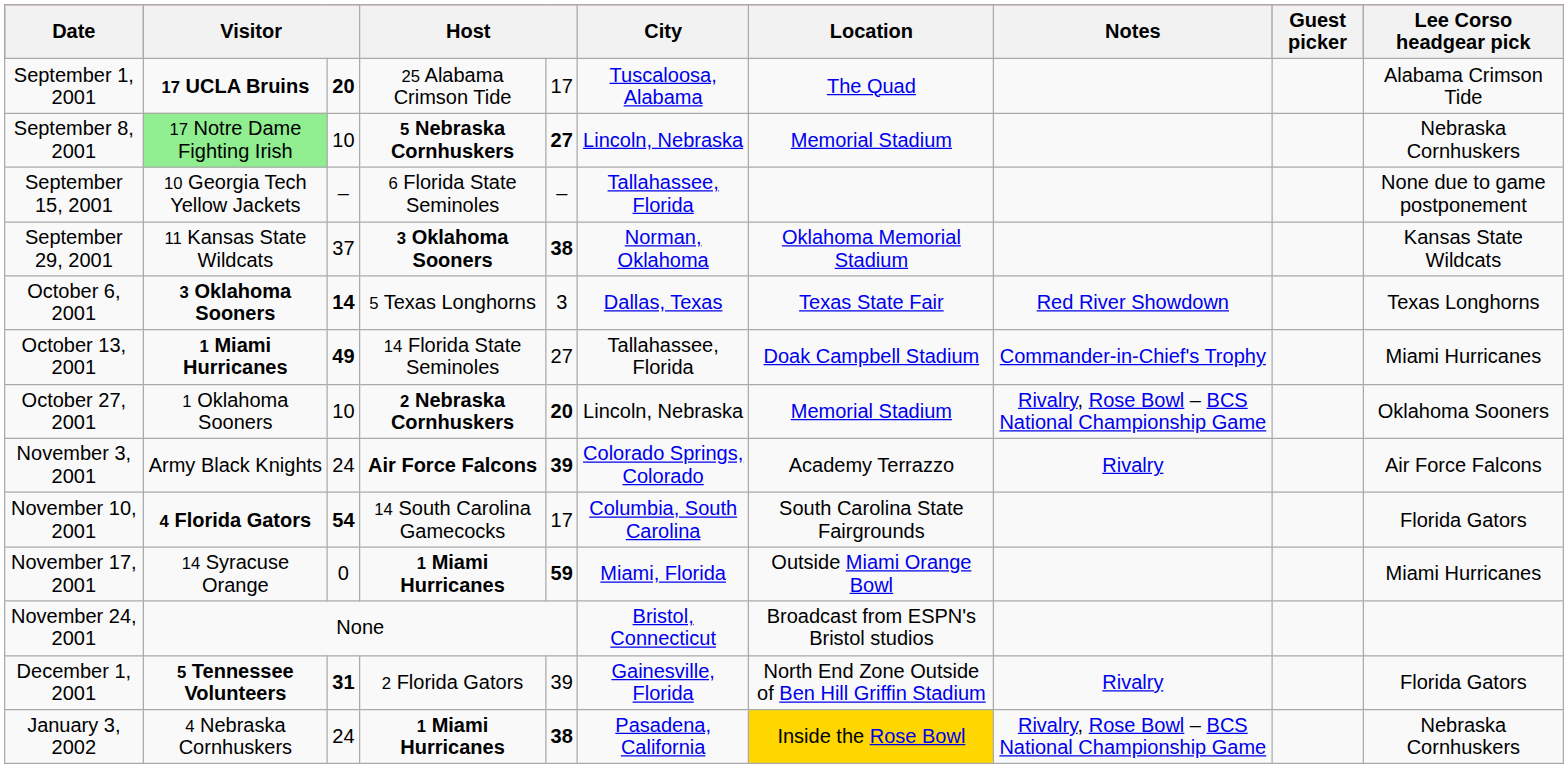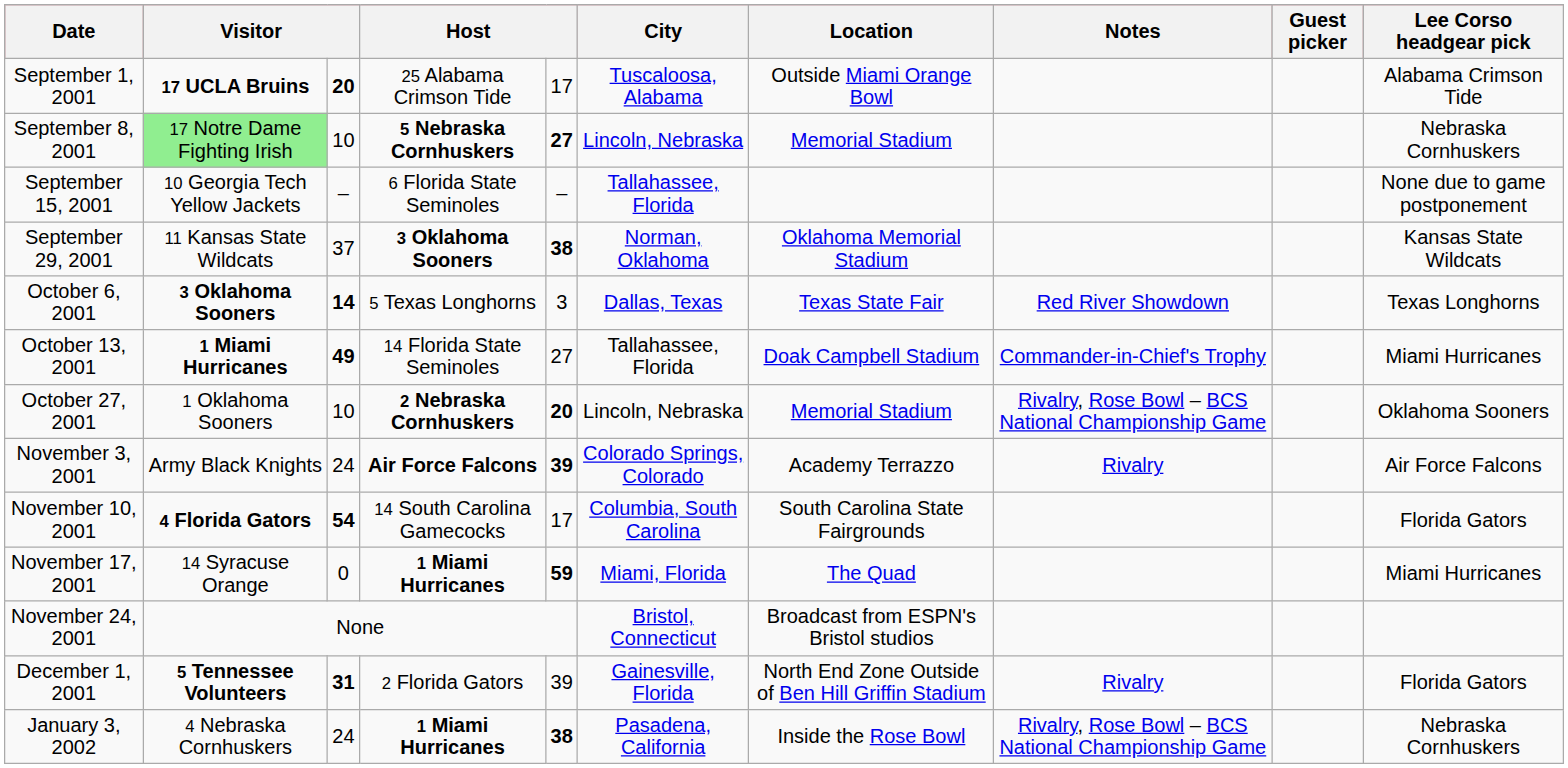(871, 85) The Quad -> (871, 85) Outside Miami Orange Bowl
(871, 573) Outside Miami Orange Bowl -> (871, 573) The Quad
(871, 736) gold background -> (871, 736) no background
